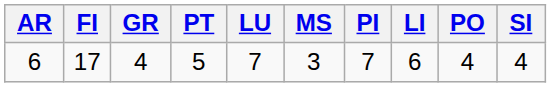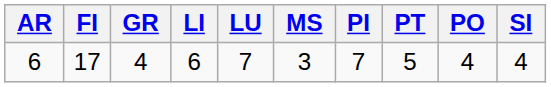columns swapped: (415, 23) <-> (199, 23)
